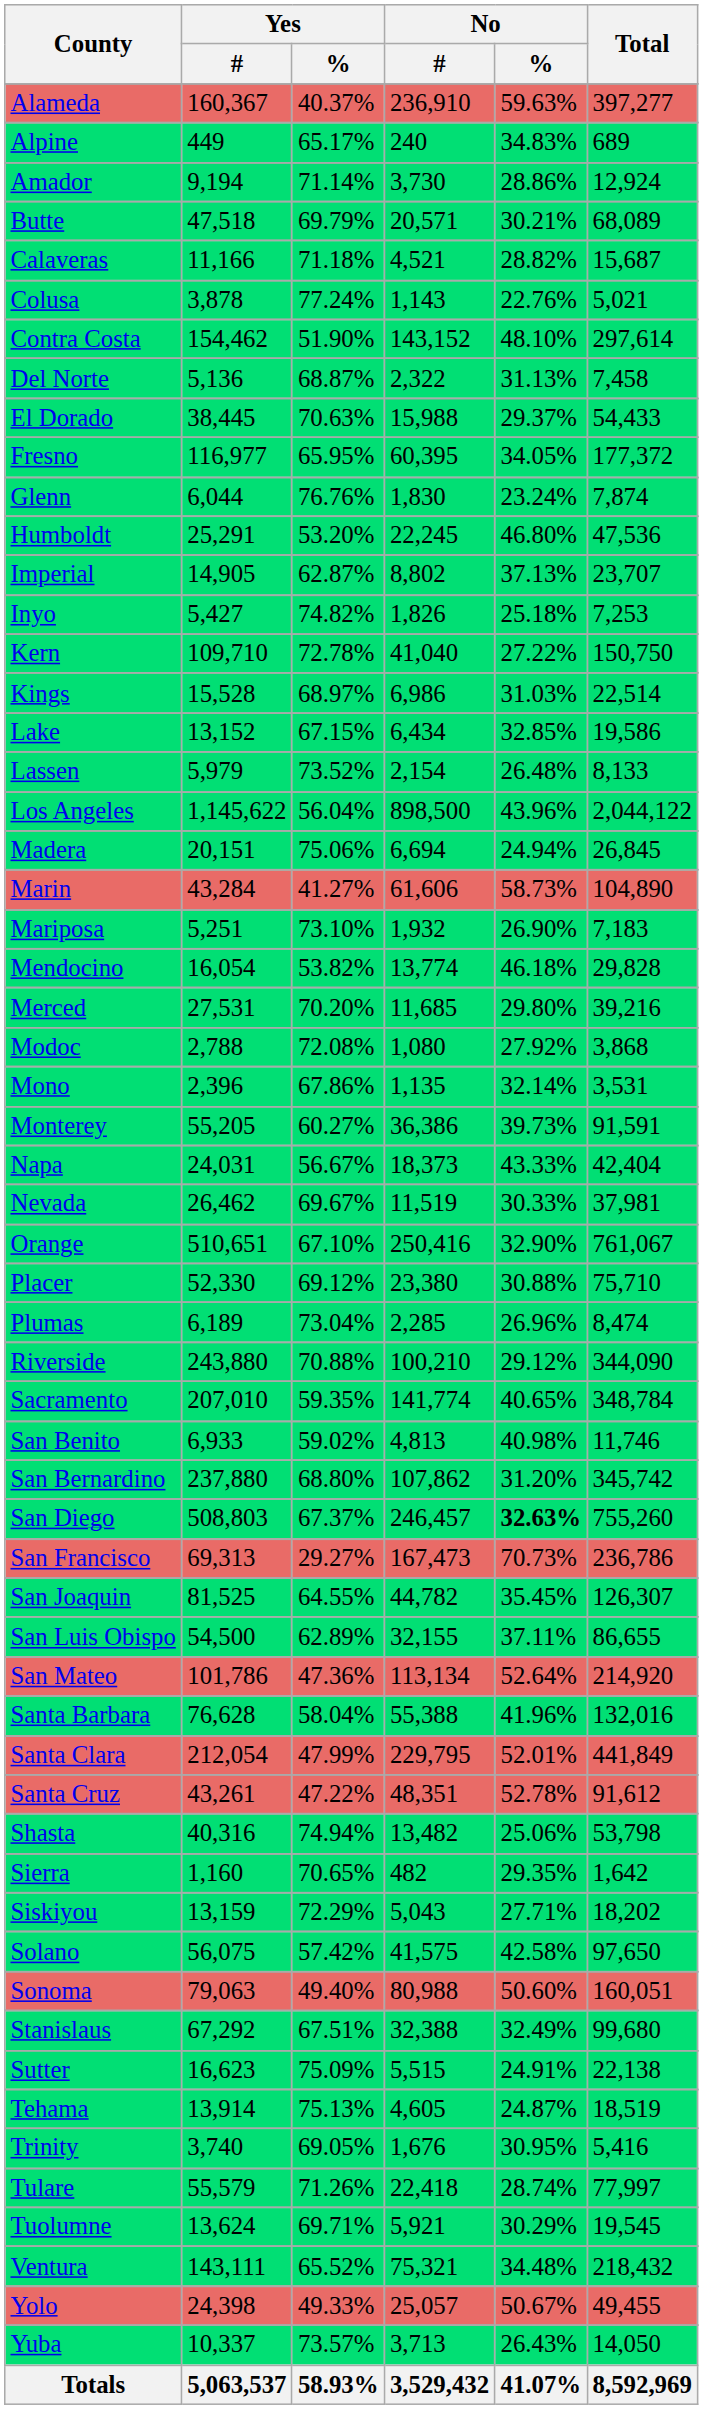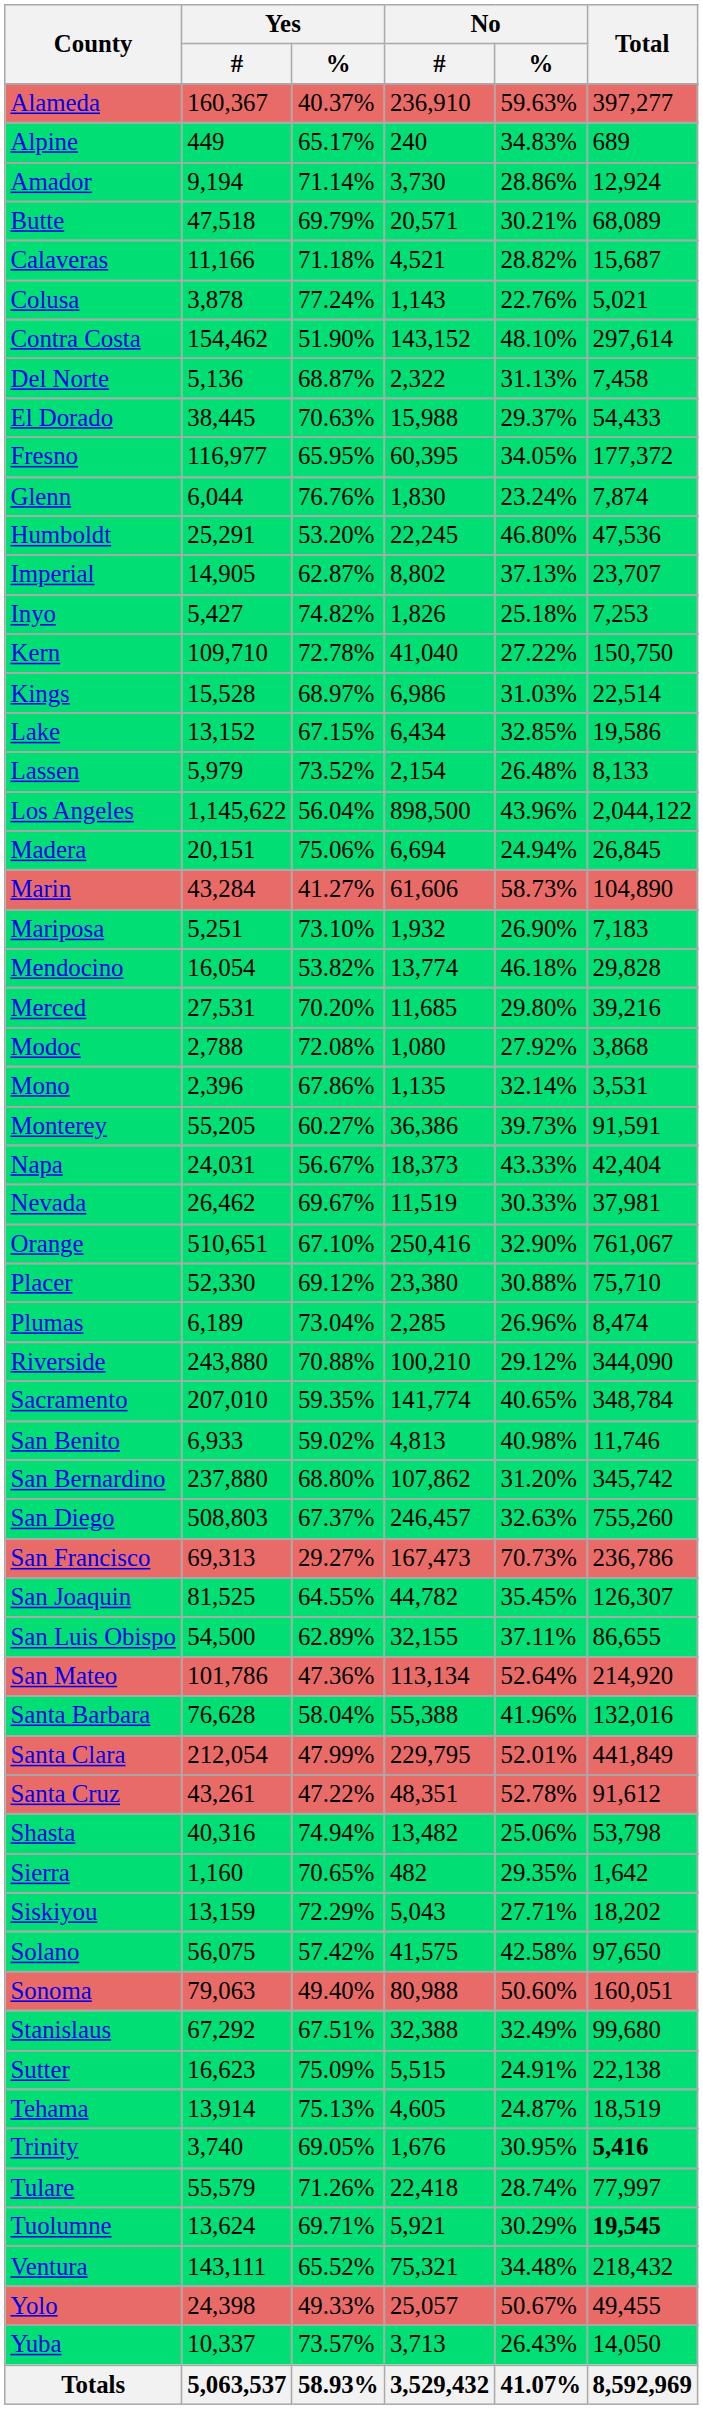(541, 1518) bold -> (539, 1518) normal
(620, 2148) normal -> (620, 2148) bold
(627, 2226) normal -> (627, 2226) bold
